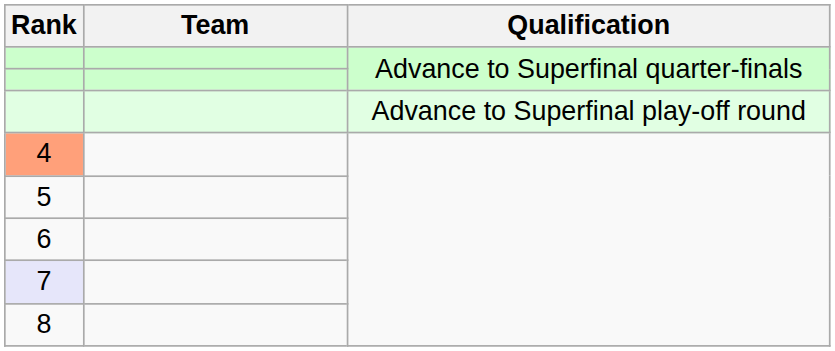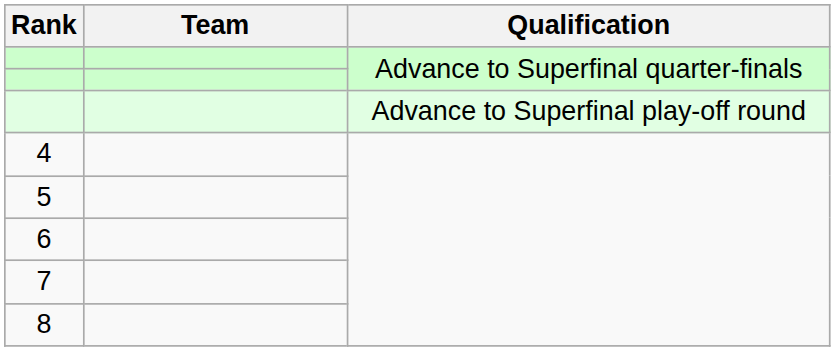(44, 153) lightsalmon background -> (44, 153) no background
(44, 281) lavender background -> (44, 281) no background
